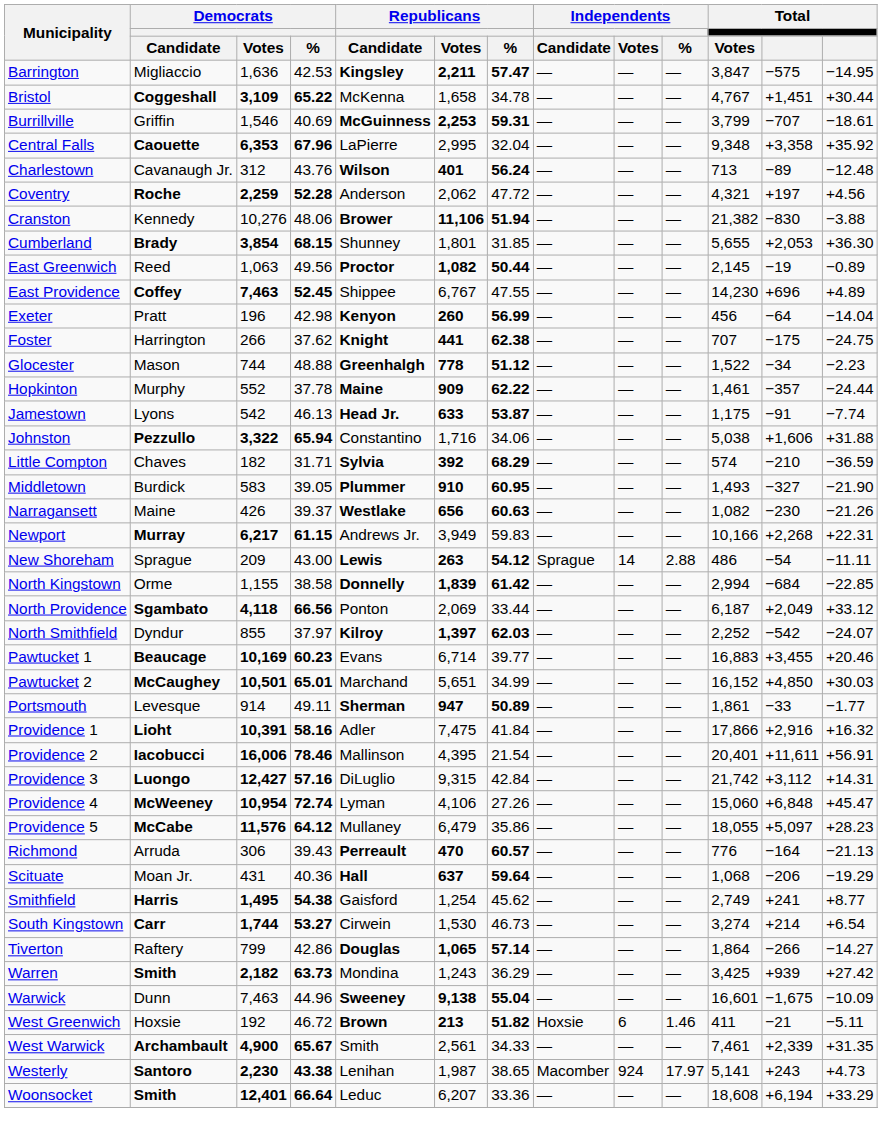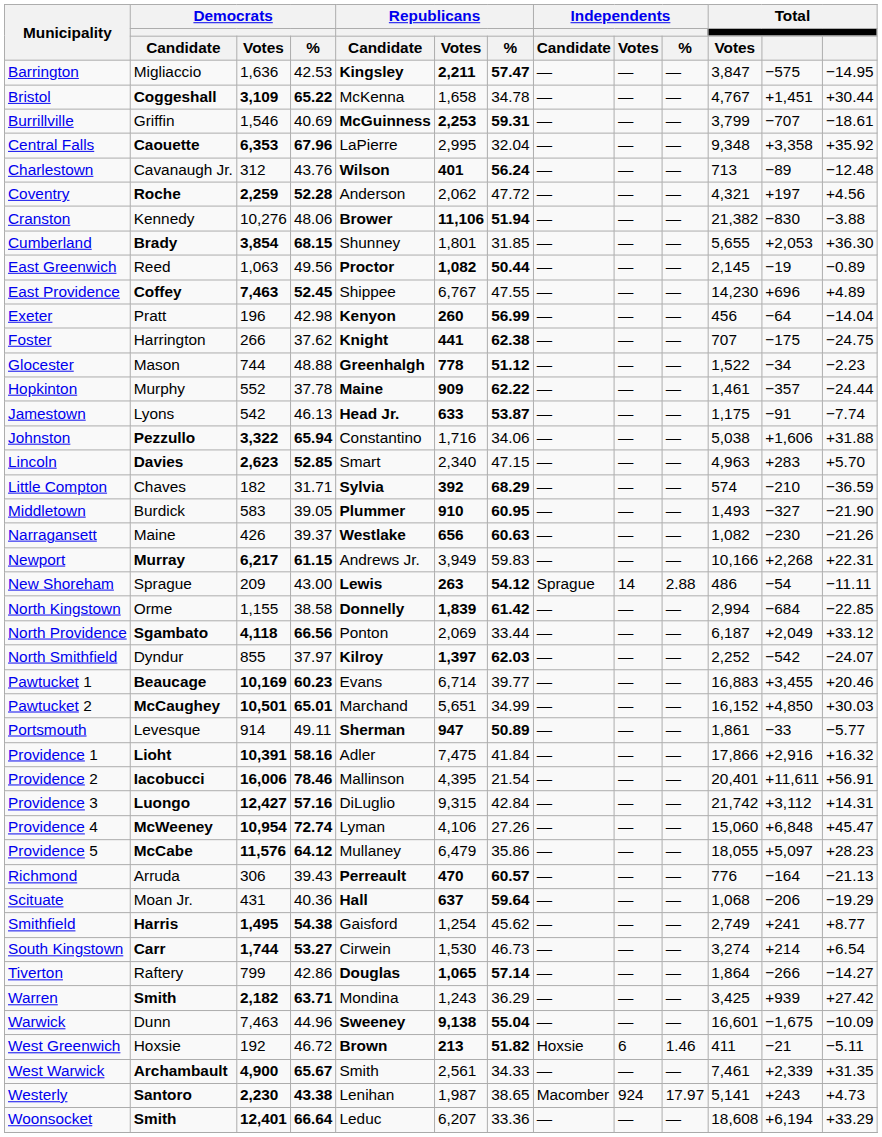+ row: (32, 462)
(846, 705) −1.77 -> (846, 730) −5.77
(313, 973) 63.73 -> (313, 998) 63.71
